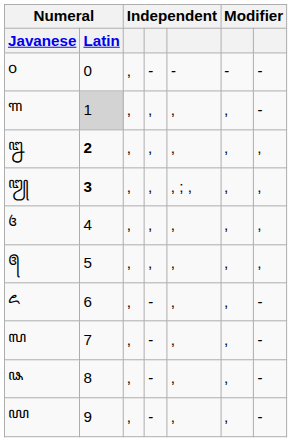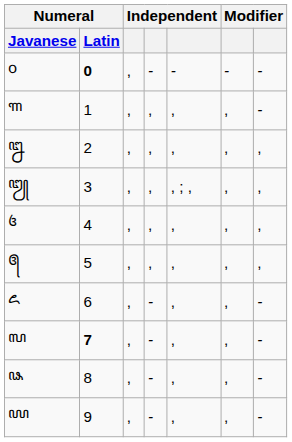(88, 71) normal -> (88, 71) bold
(88, 110) lightgrey background -> (88, 110) no background
(88, 148) bold -> (88, 148) normal
(88, 186) bold -> (88, 186) normal
(88, 340) normal -> (88, 340) bold
